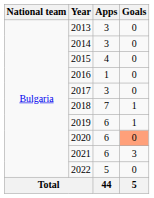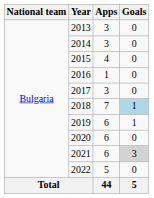(134, 106) no background -> (134, 106) lightblue background
(134, 138) lightsalmon background -> (134, 138) no background
(134, 153) no background -> (134, 153) lightgrey background
